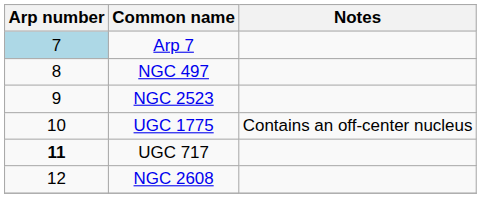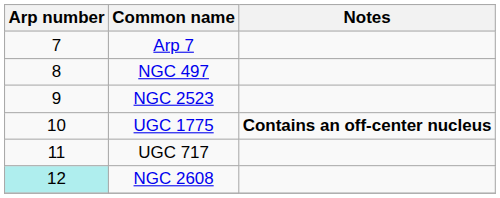(56, 44) lightblue background -> (56, 44) no background
(358, 125) normal -> (367, 125) bold
(56, 152) bold -> (56, 152) normal
(56, 179) no background -> (56, 179) paleturquoise background
